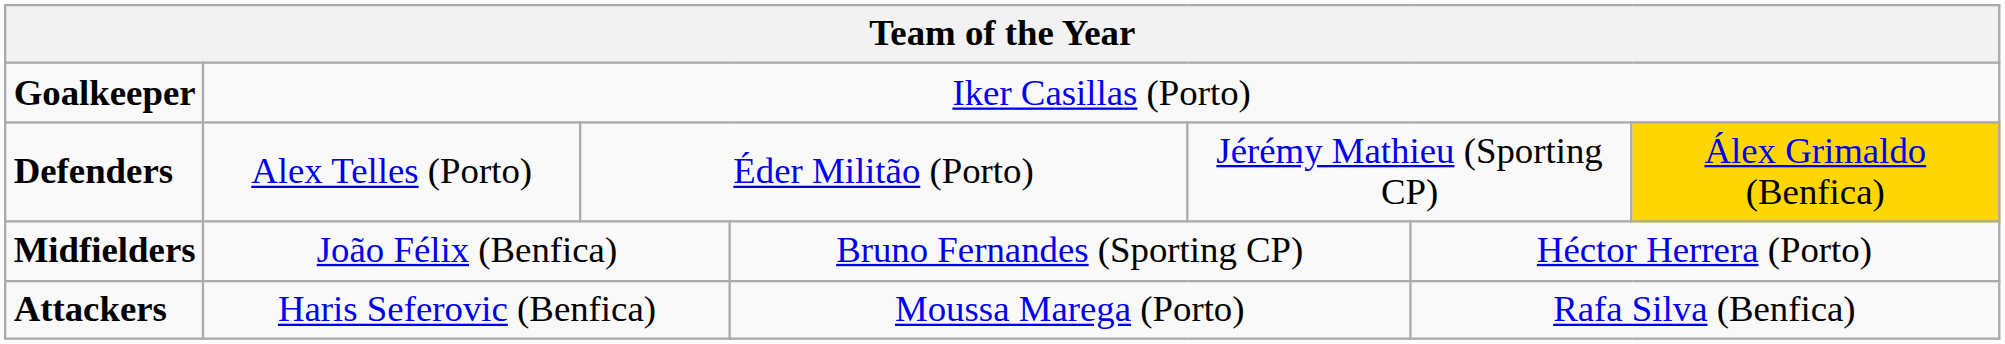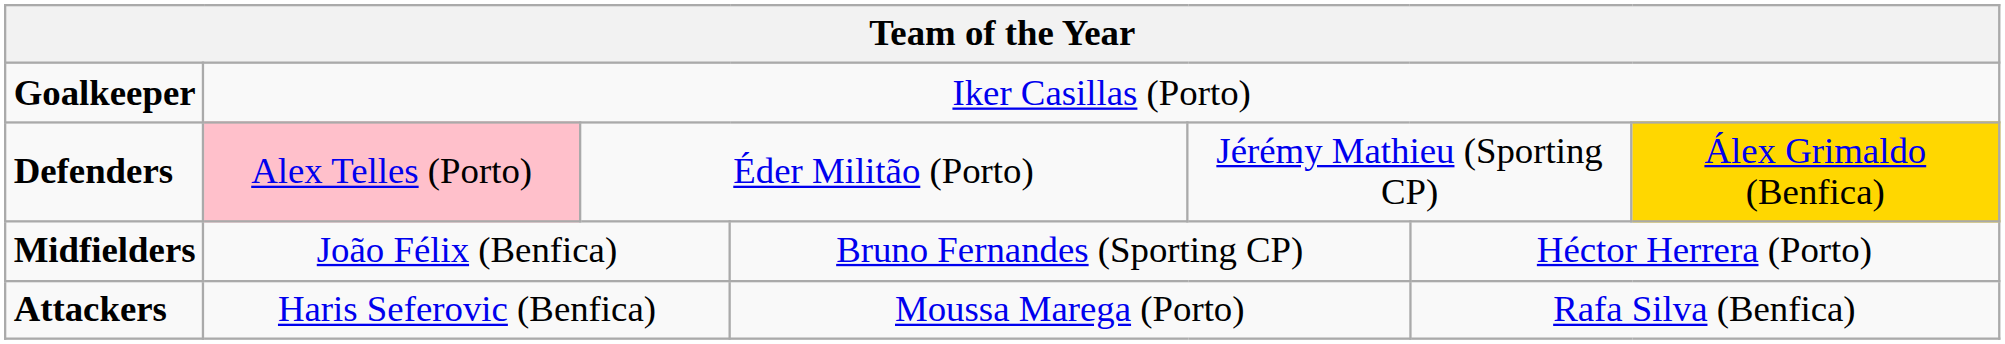(392, 171) no background -> (392, 171) pink background
